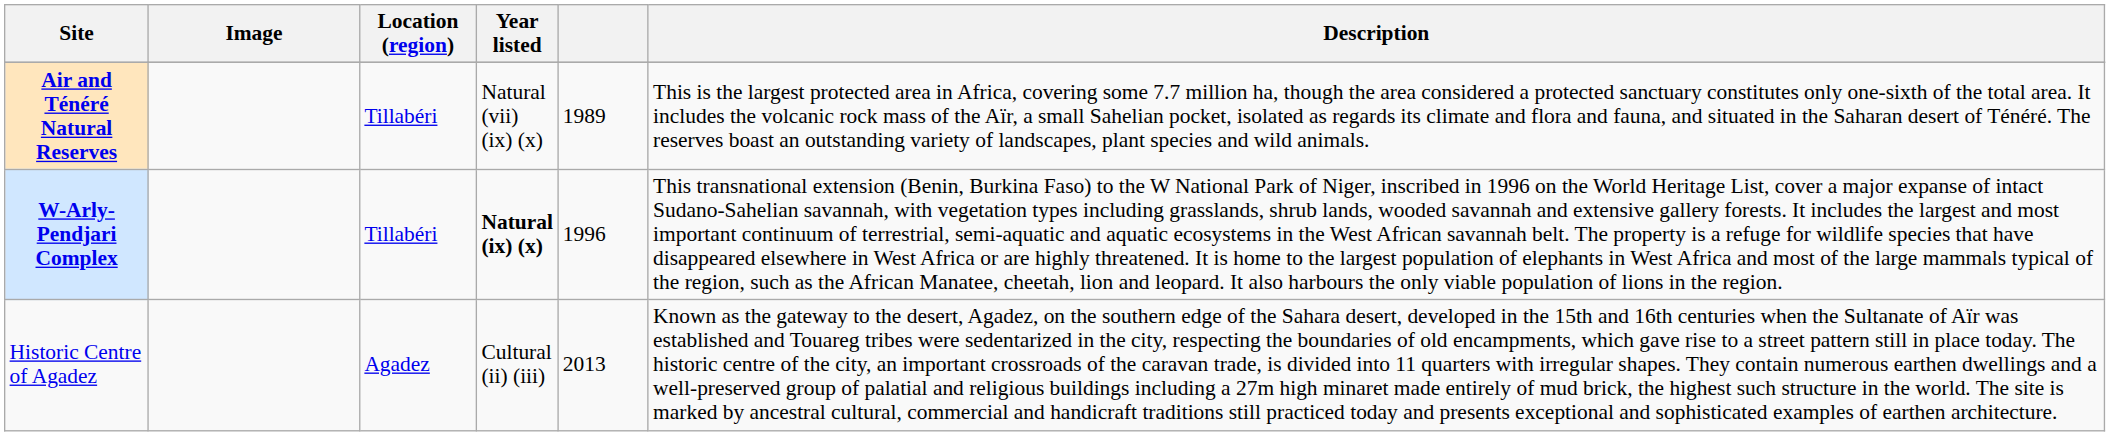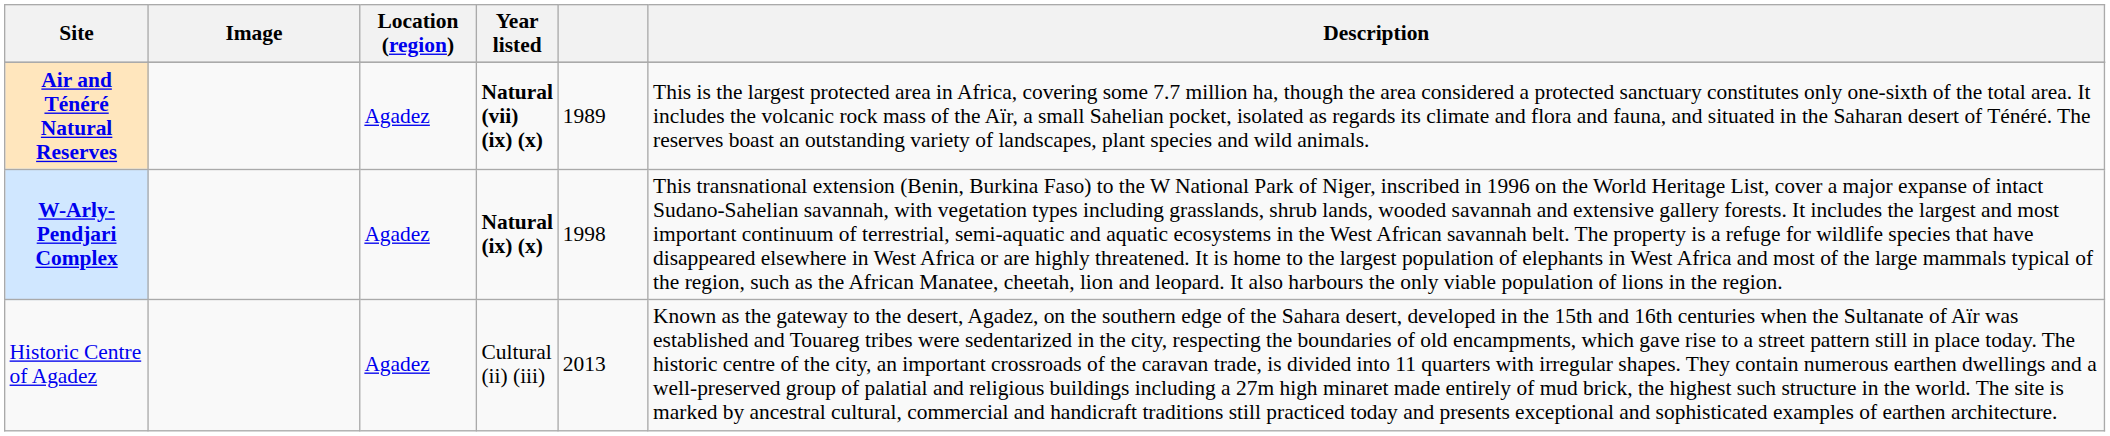(401, 115) Tillabéri -> (397, 115) Agadez
(514, 115) normal -> (517, 115) bold
(401, 234) Tillabéri -> (397, 234) Agadez
(584, 234) 1996 -> (584, 234) 1998
